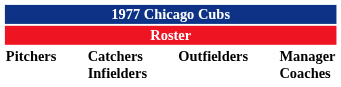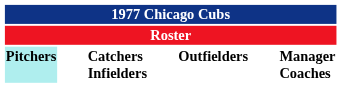(31, 56) no background -> (31, 56) paleturquoise background
